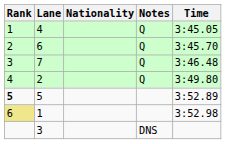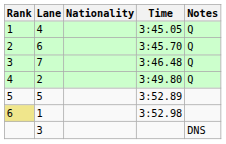columns swapped: (196, 13) <-> (154, 13)
(10, 96) bold -> (10, 96) normal
